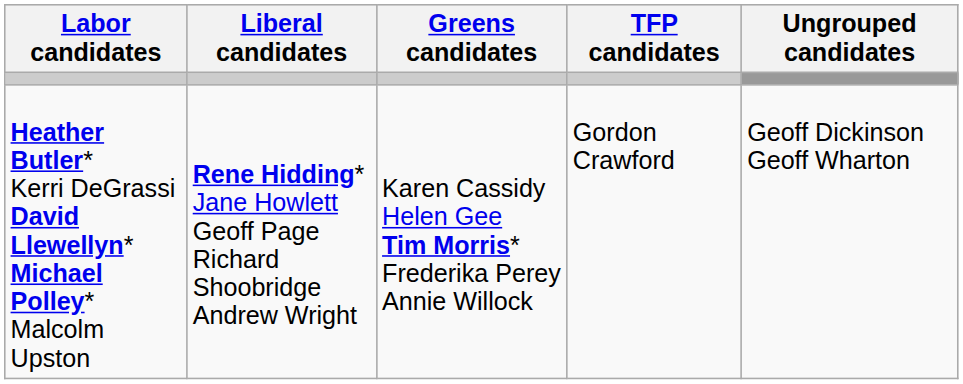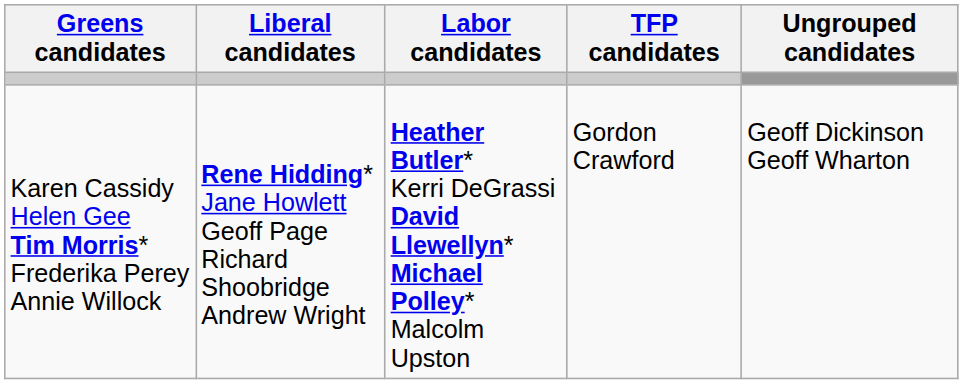columns swapped: (96, 38) <-> (472, 38)
